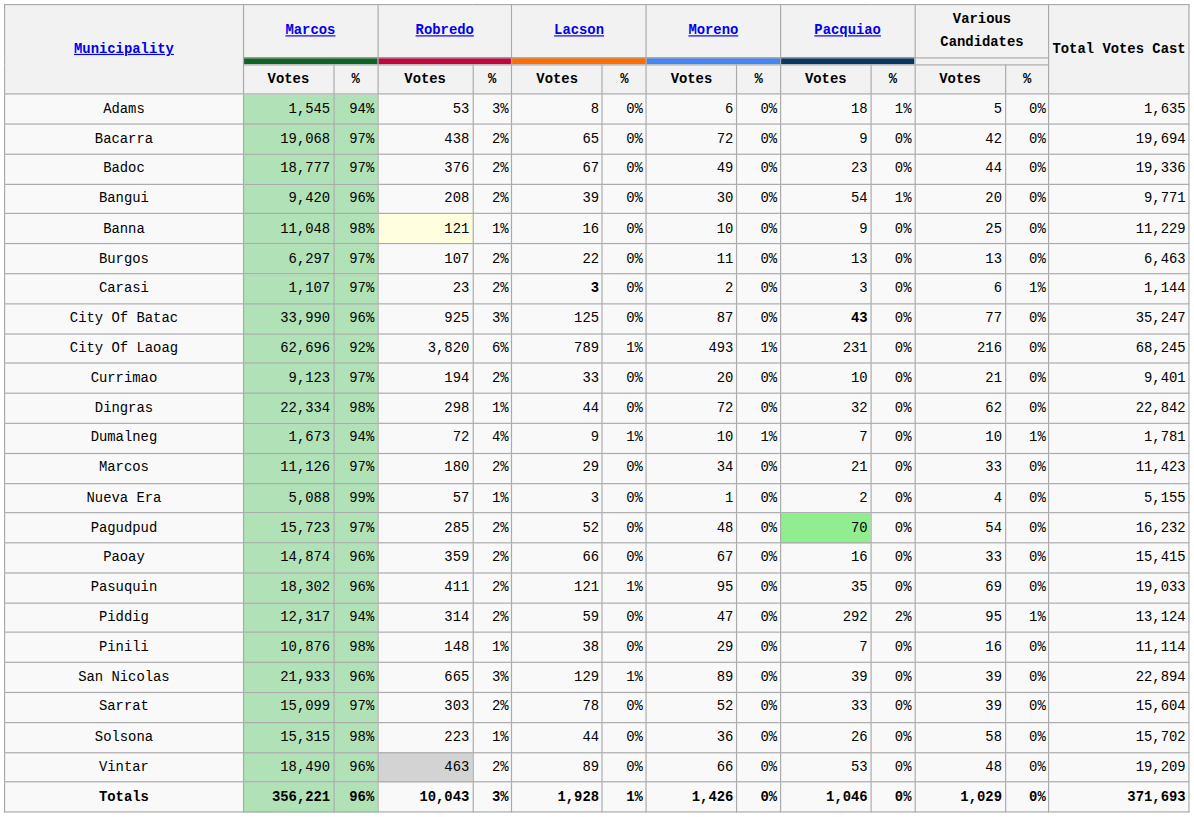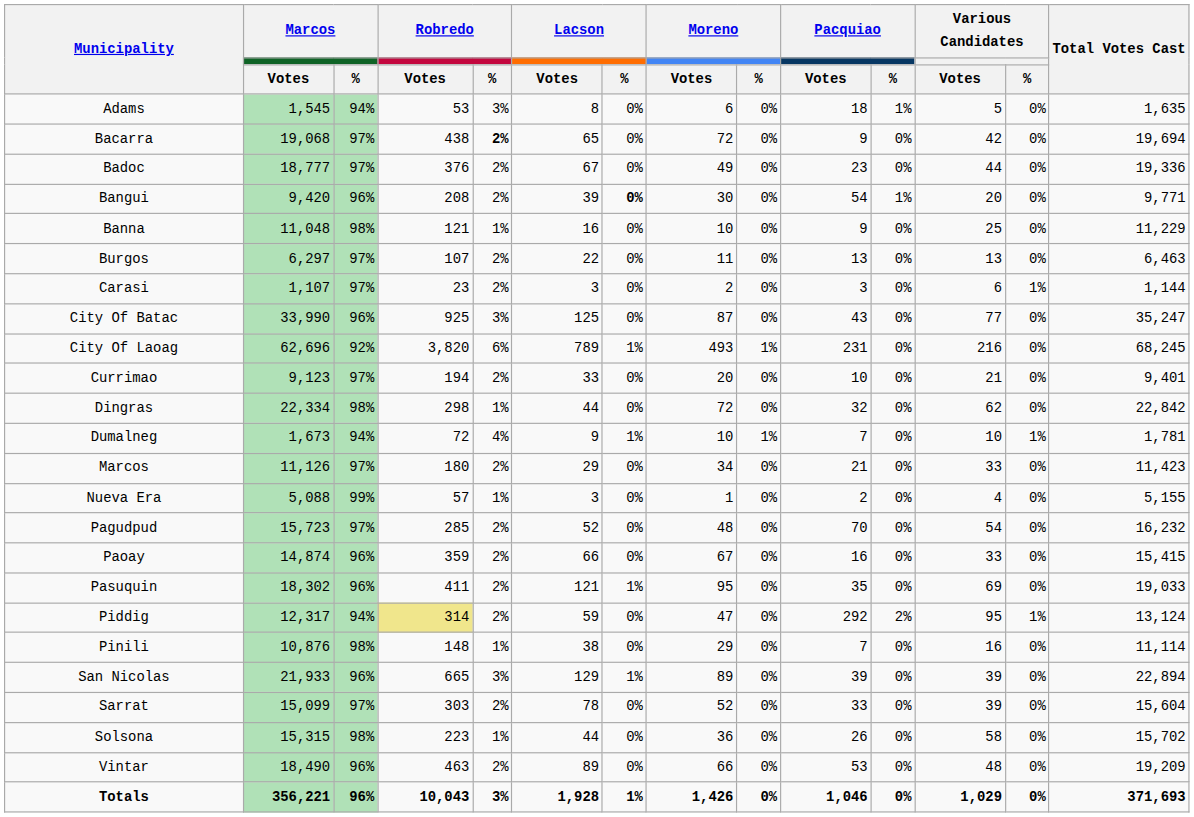(500, 139) normal -> (500, 139) bold
(635, 199) normal -> (635, 199) bold
(457, 229) lightyellow background -> (457, 229) no background
(595, 289) bold -> (595, 289) normal
(859, 319) bold -> (859, 319) normal
(859, 528) lightgreen background -> (859, 528) no background
(457, 618) no background -> (457, 618) khaki background
(457, 767) lightgrey background -> (457, 767) no background
